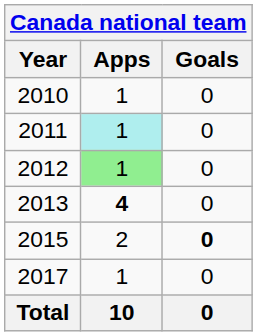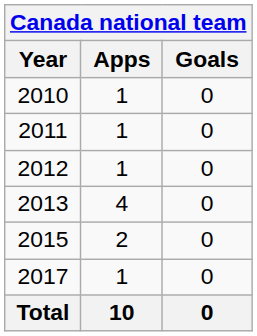(122, 131) paleturquoise background -> (122, 131) no background
(122, 167) lightgreen background -> (122, 167) no background
(122, 204) bold -> (122, 204) normal
(207, 240) bold -> (207, 240) normal
